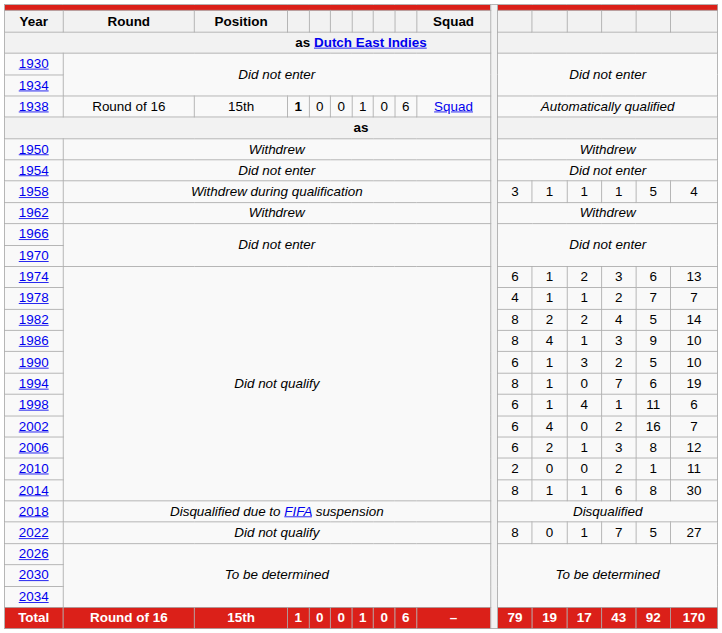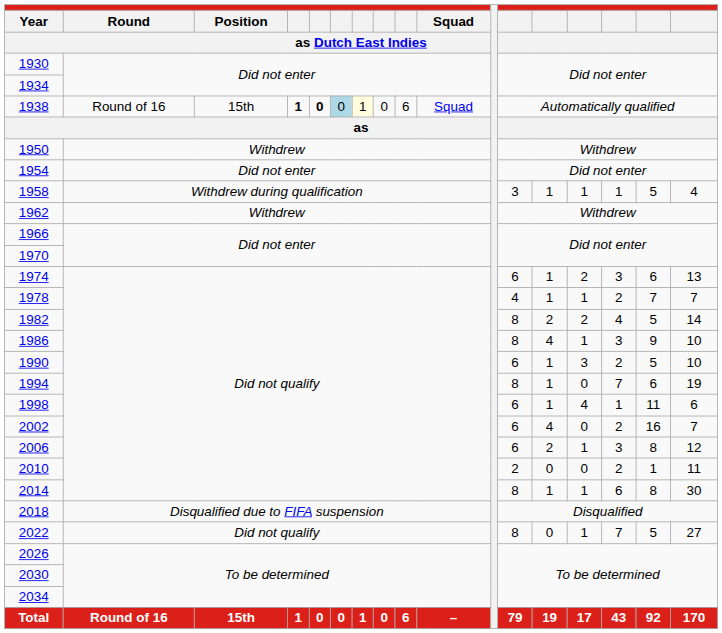(320, 106) normal -> (320, 106) bold
(341, 106) no background -> (341, 106) lightblue background
(363, 106) no background -> (363, 106) lightyellow background
